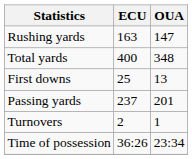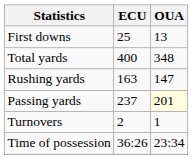rows swapped: (39, 79) <-> (46, 36)
(164, 100) no background -> (164, 100) lightyellow background
